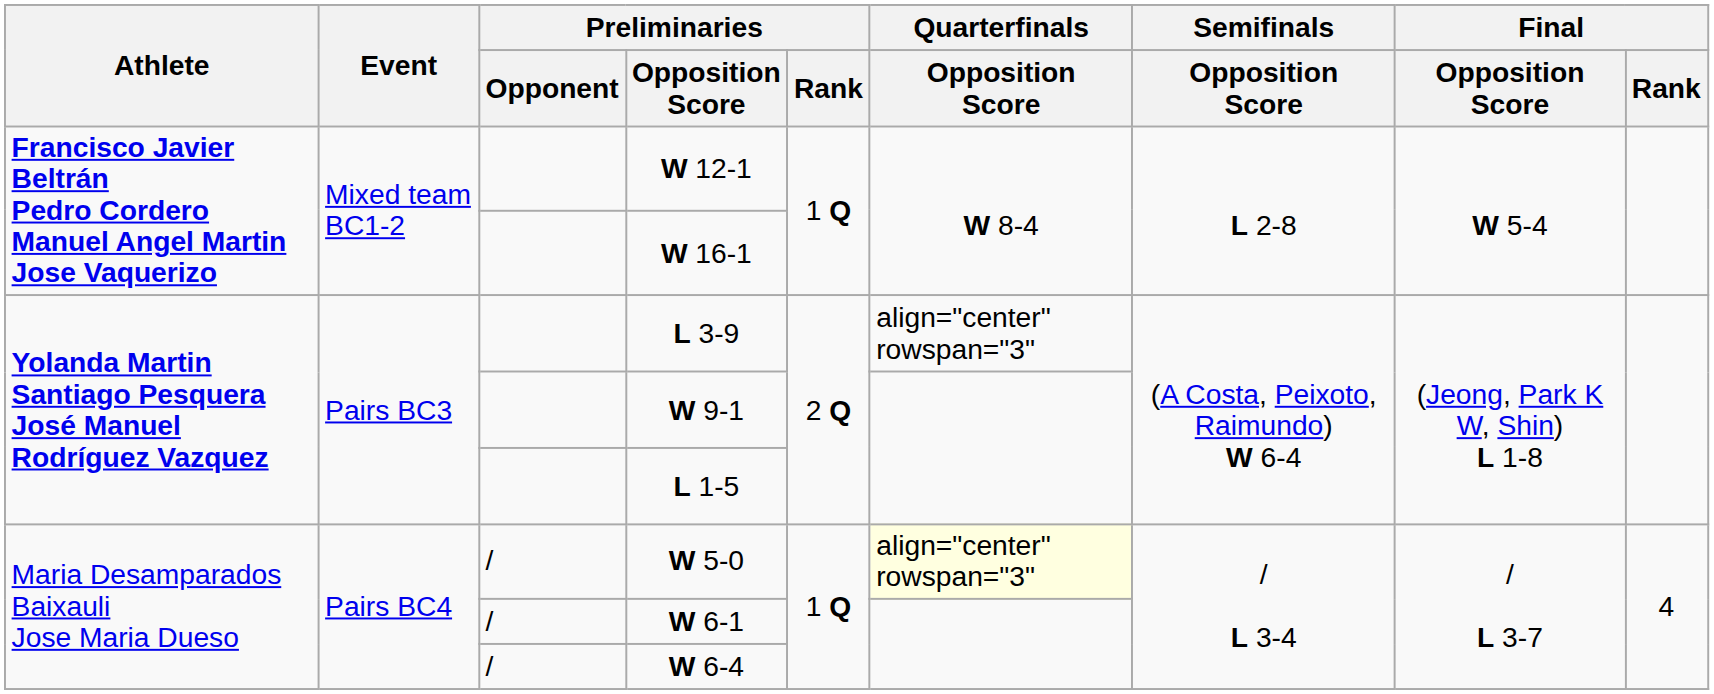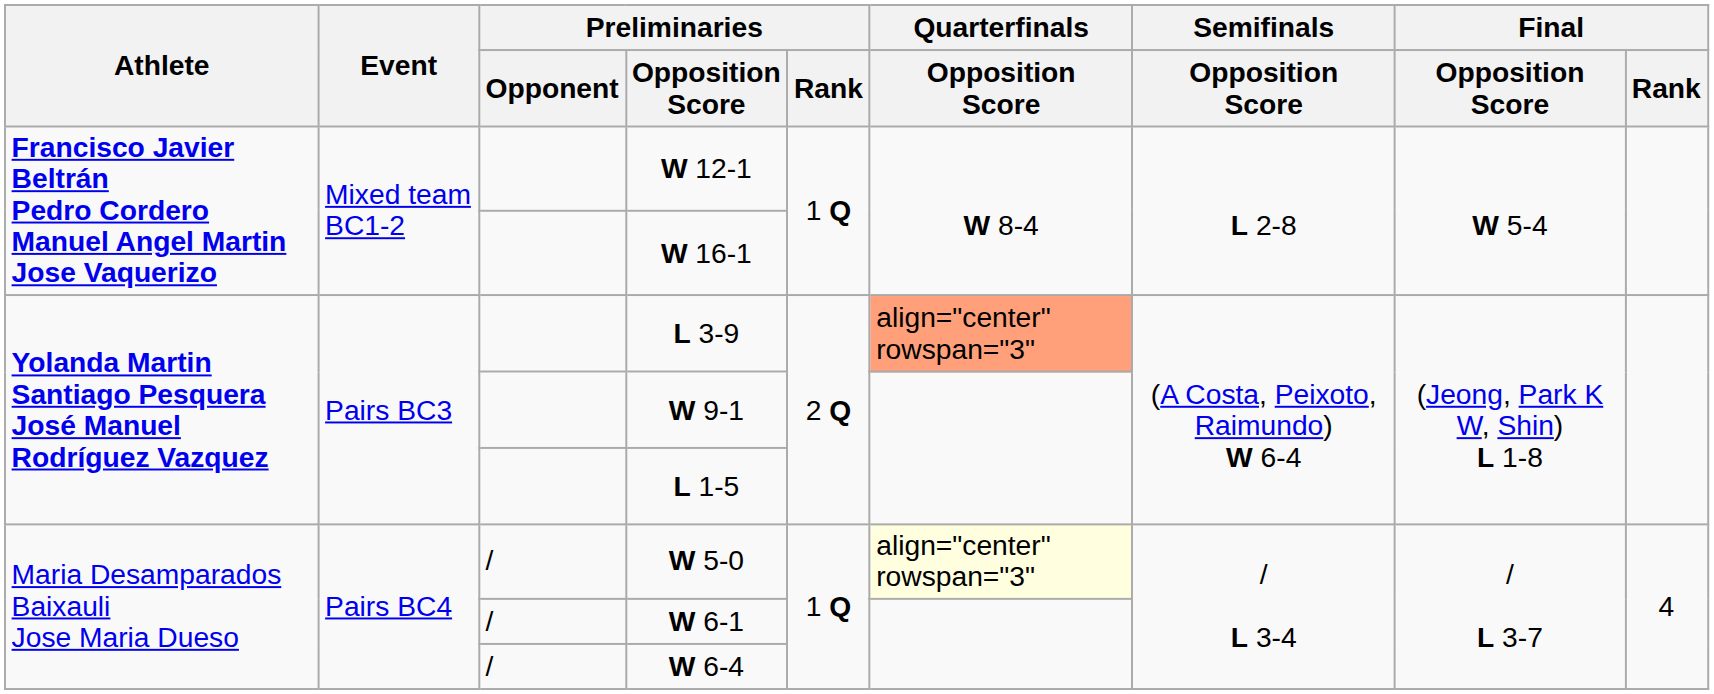(963, 334) no background -> (963, 334) lightsalmon background
